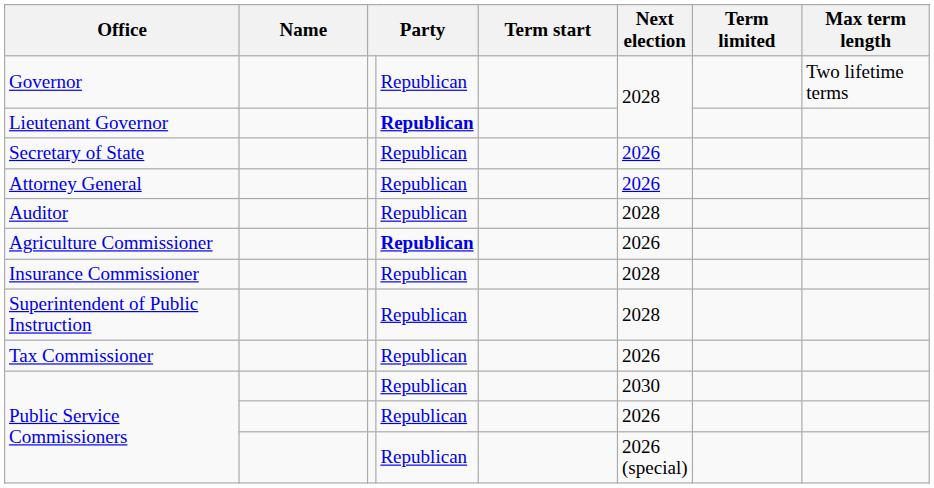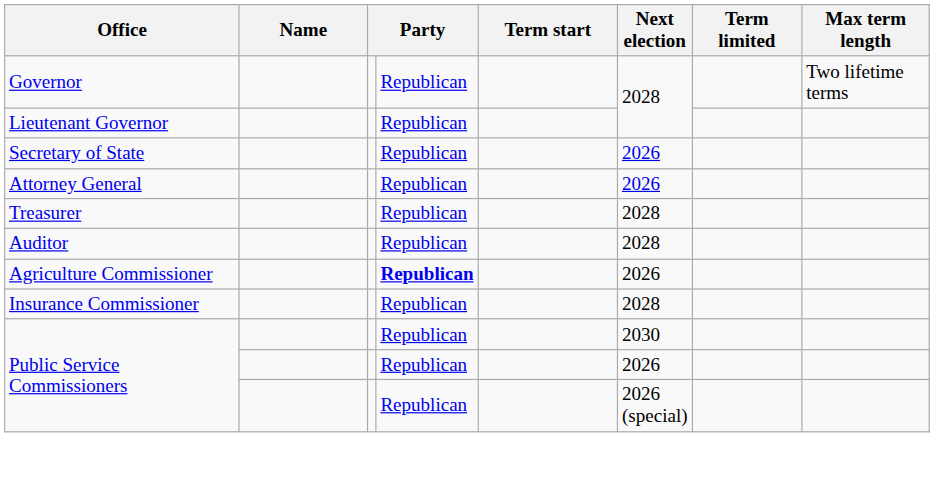(427, 122) bold -> (424, 122) normal
+ row: (45, 213)
- row: (104, 314)
- row: (81, 355)
